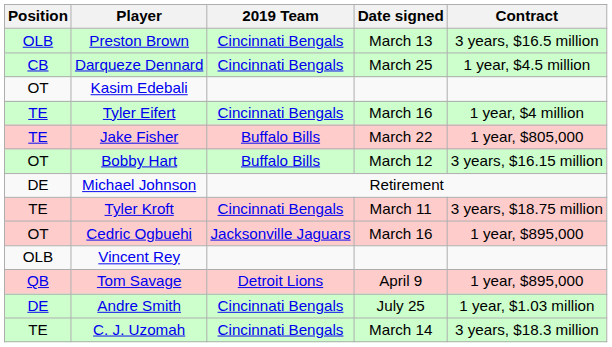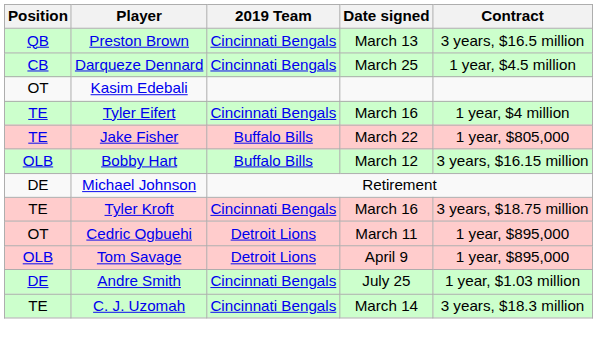(38, 40) OLB -> (38, 40) QB
(38, 161) OT -> (38, 161) OLB
(401, 209) March 11 -> (386, 209) March 16
(281, 233) Jacksonville Jaguars -> (273, 233) Detroit Lions
(401, 233) March 16 -> (386, 233) March 11
- row: (139, 257)
(38, 281) QB -> (38, 257) OLB
